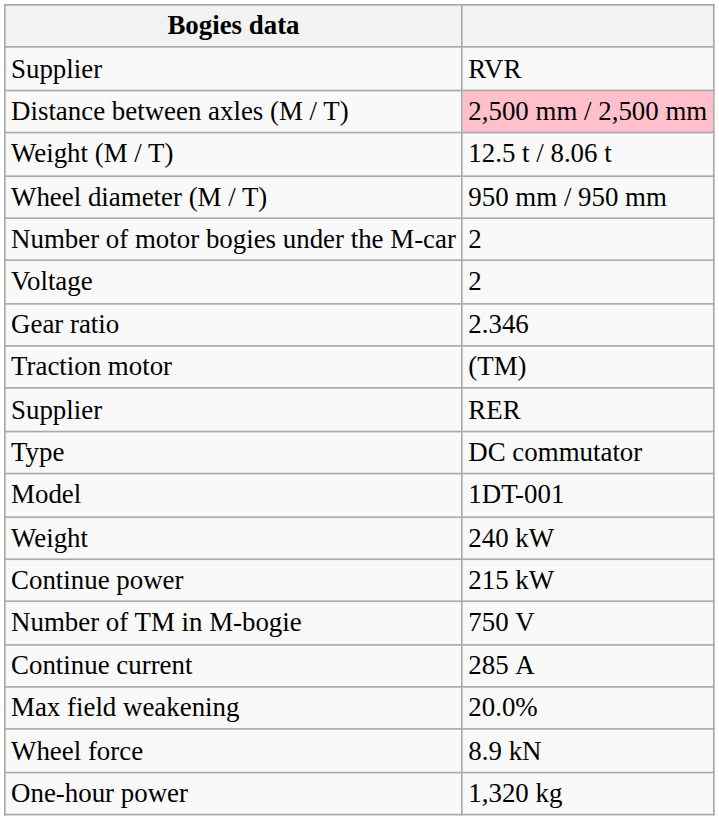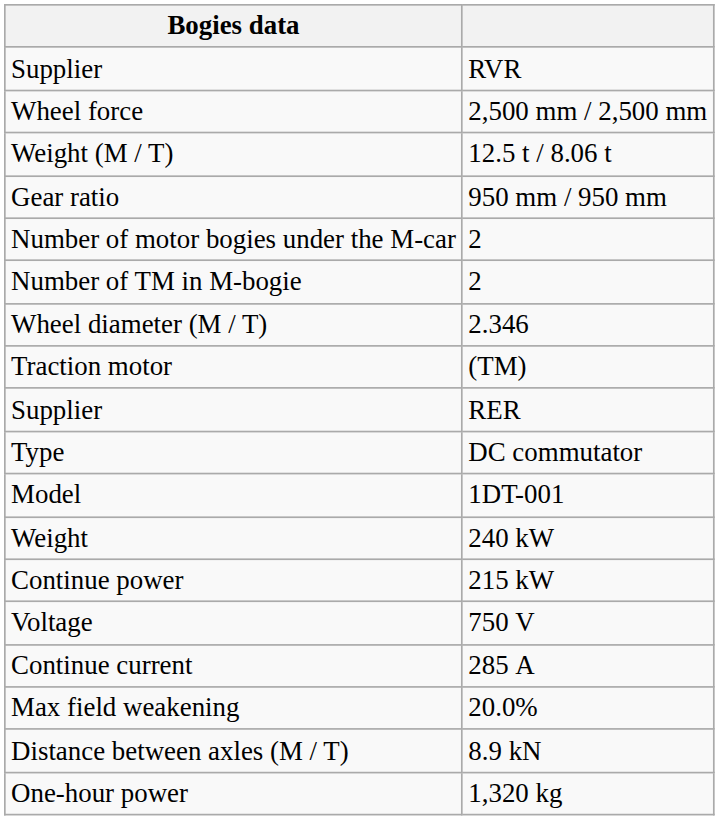(180, 111) Distance between axles (M / T) -> (77, 111) Wheel force
(588, 111) pink background -> (588, 111) no background
(139, 196) Wheel diameter (M / T) -> (65, 196) Gear ratio
(52, 281) Voltage -> (156, 281) Number of TM in M-bogie
(65, 324) Gear ratio -> (139, 324) Wheel diameter (M / T)
(156, 622) Number of TM in M-bogie -> (52, 622) Voltage
(77, 750) Wheel force -> (180, 750) Distance between axles (M / T)
